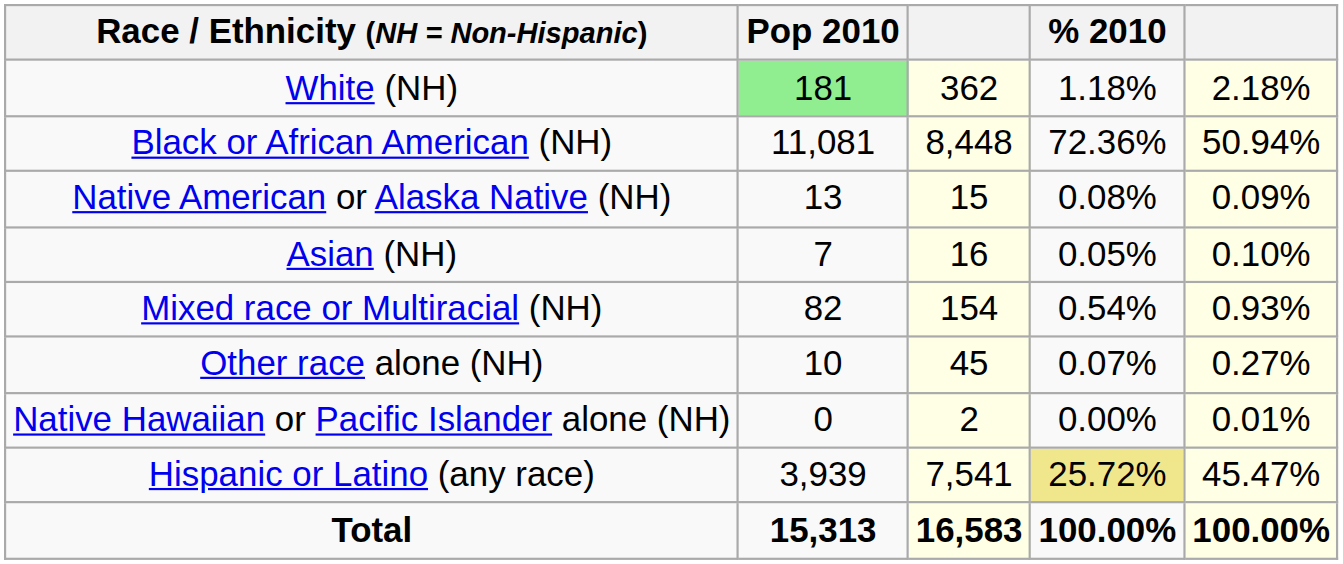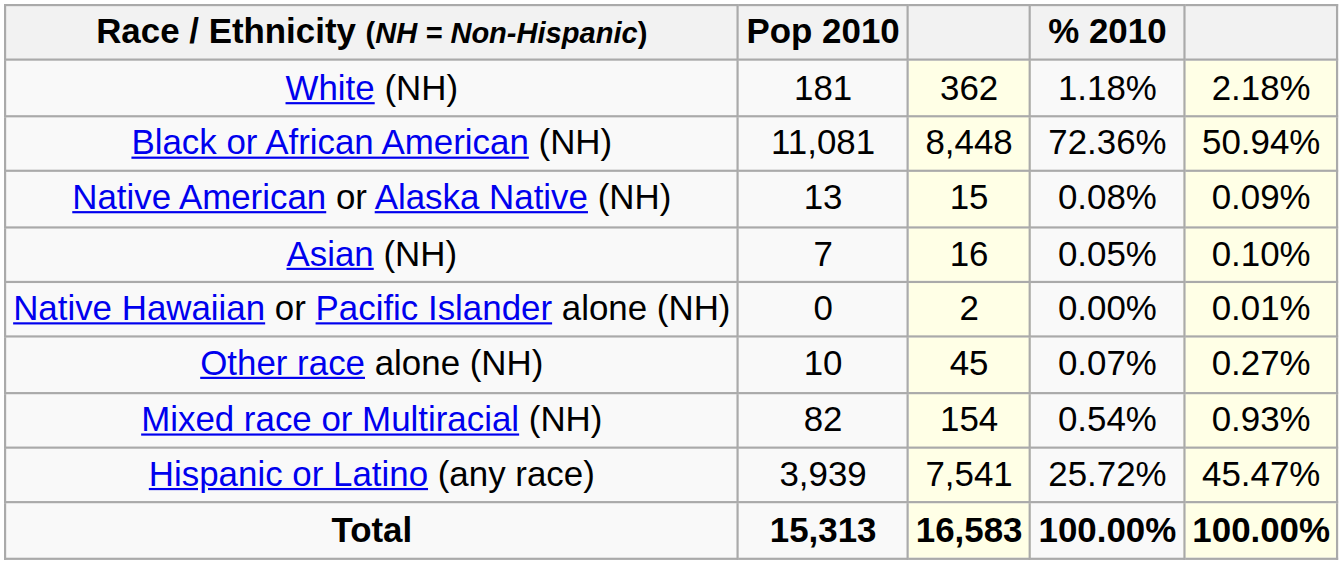(823, 87) lightgreen background -> (823, 87) no background
rows swapped: (372, 419) <-> (372, 308)
(1107, 474) khaki background -> (1107, 474) no background
